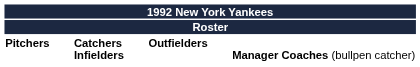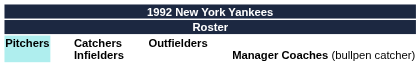(27, 43) no background -> (27, 43) paleturquoise background
